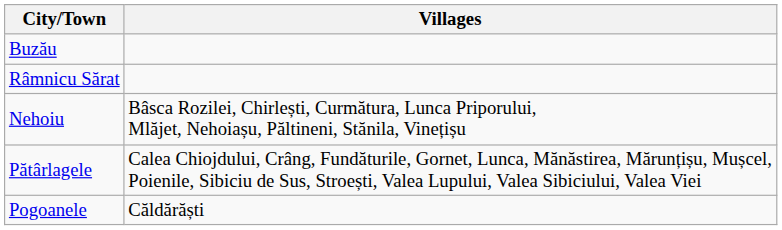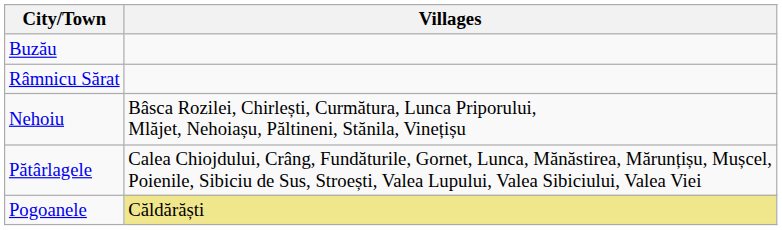(166, 209) no background -> (166, 209) khaki background
